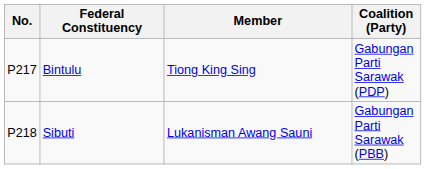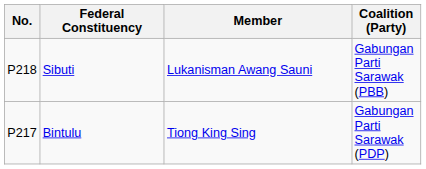rows swapped: (62, 70) <-> (58, 132)
